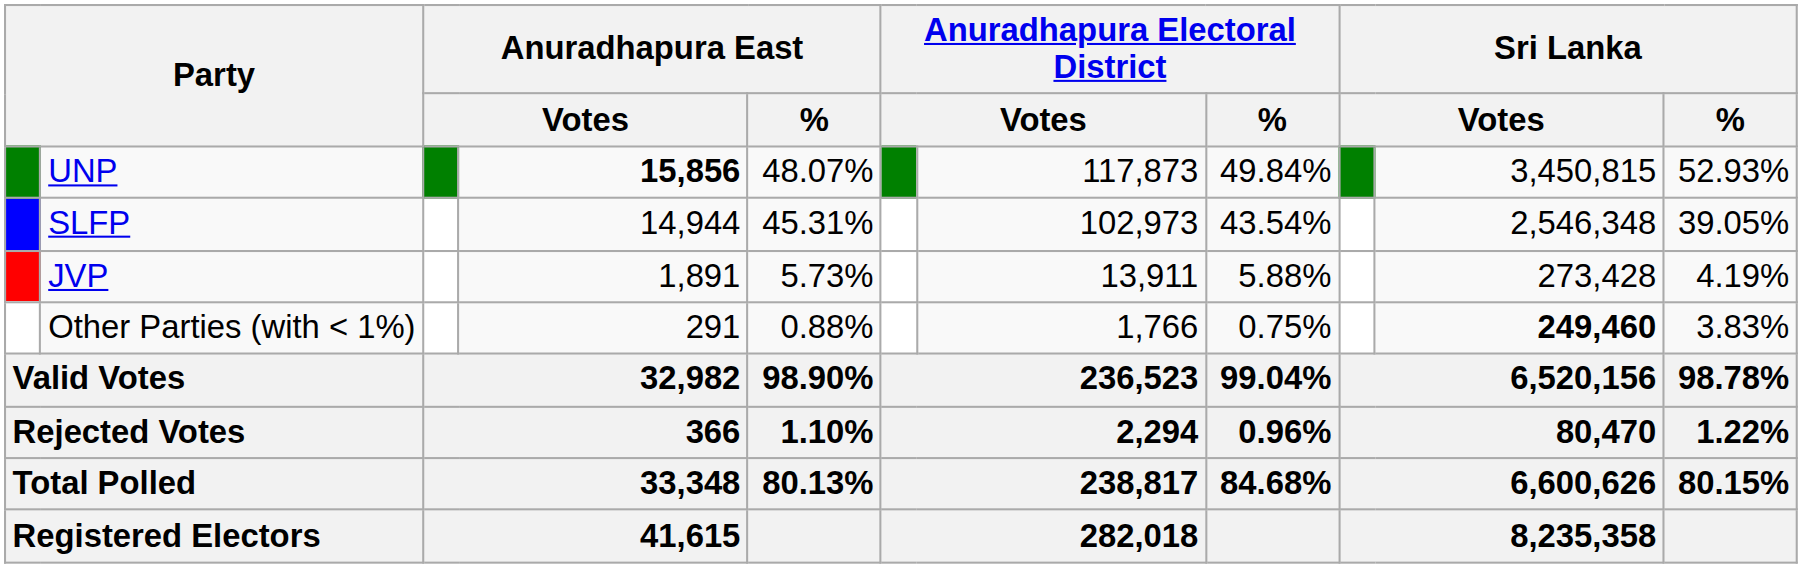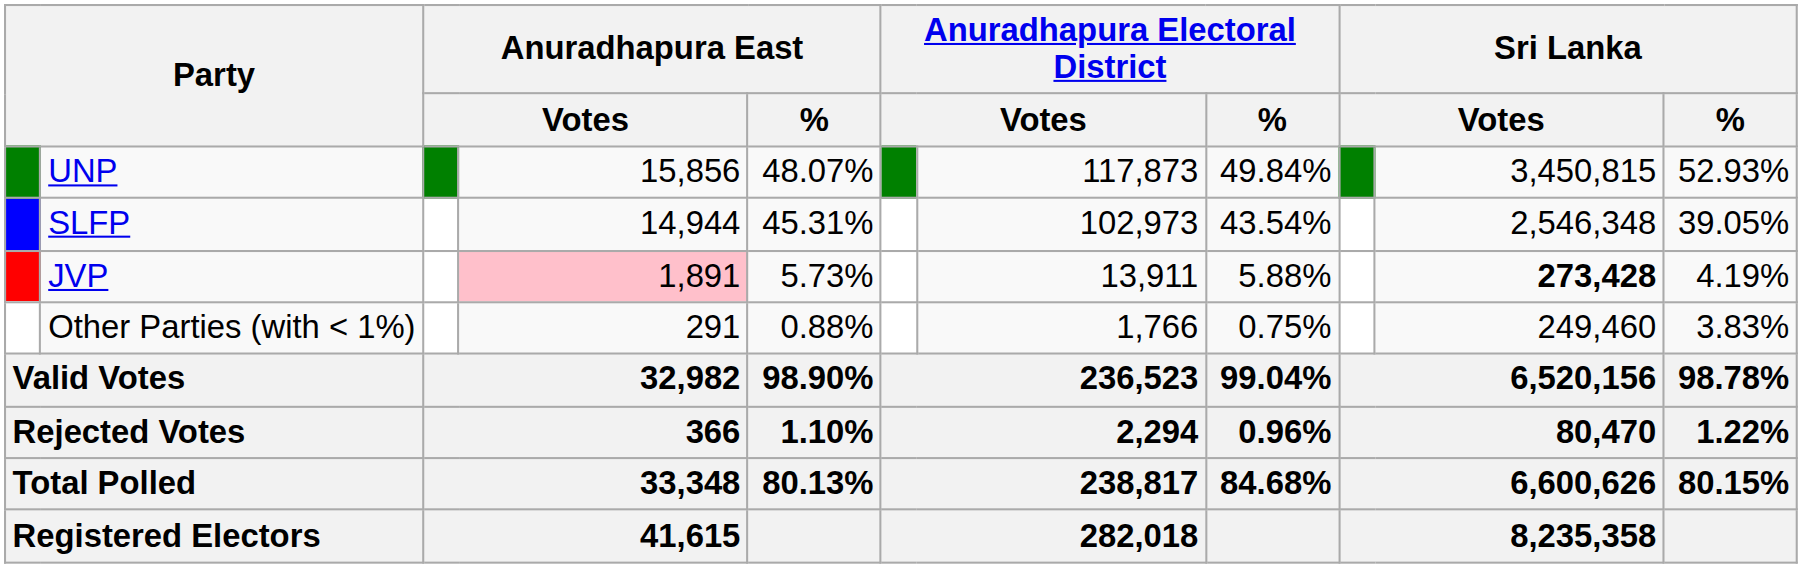(690, 171) bold -> (690, 171) normal
(699, 275) no background -> (699, 275) pink background
(1597, 275) normal -> (1597, 275) bold
(1597, 327) bold -> (1597, 327) normal
